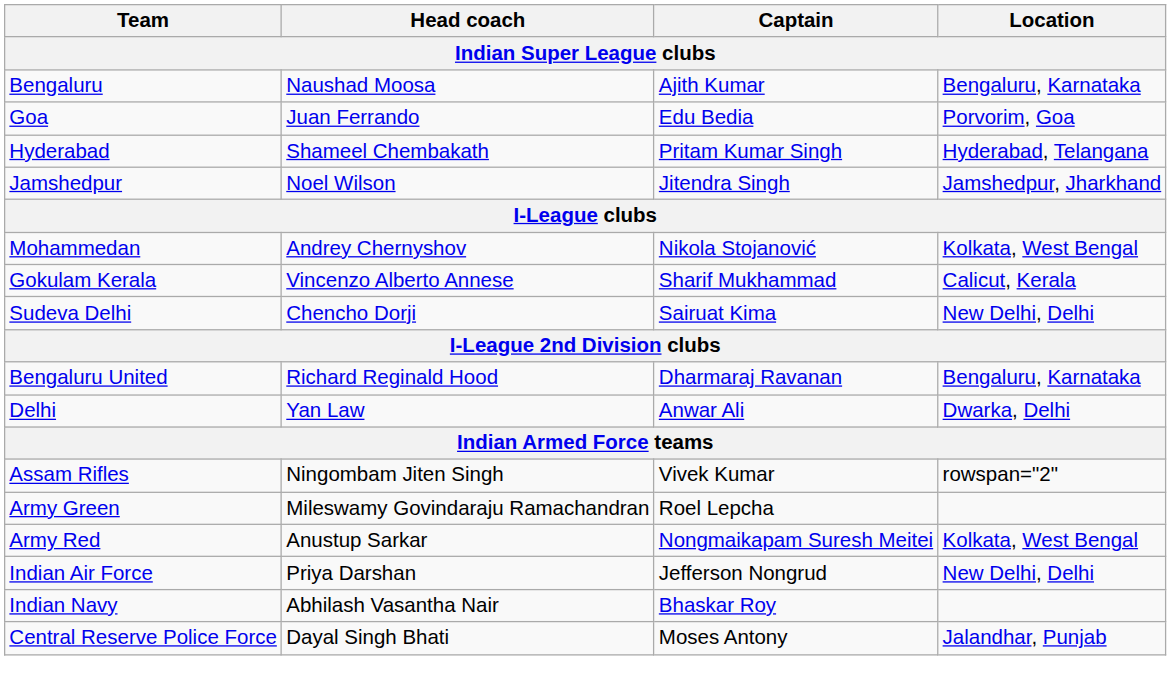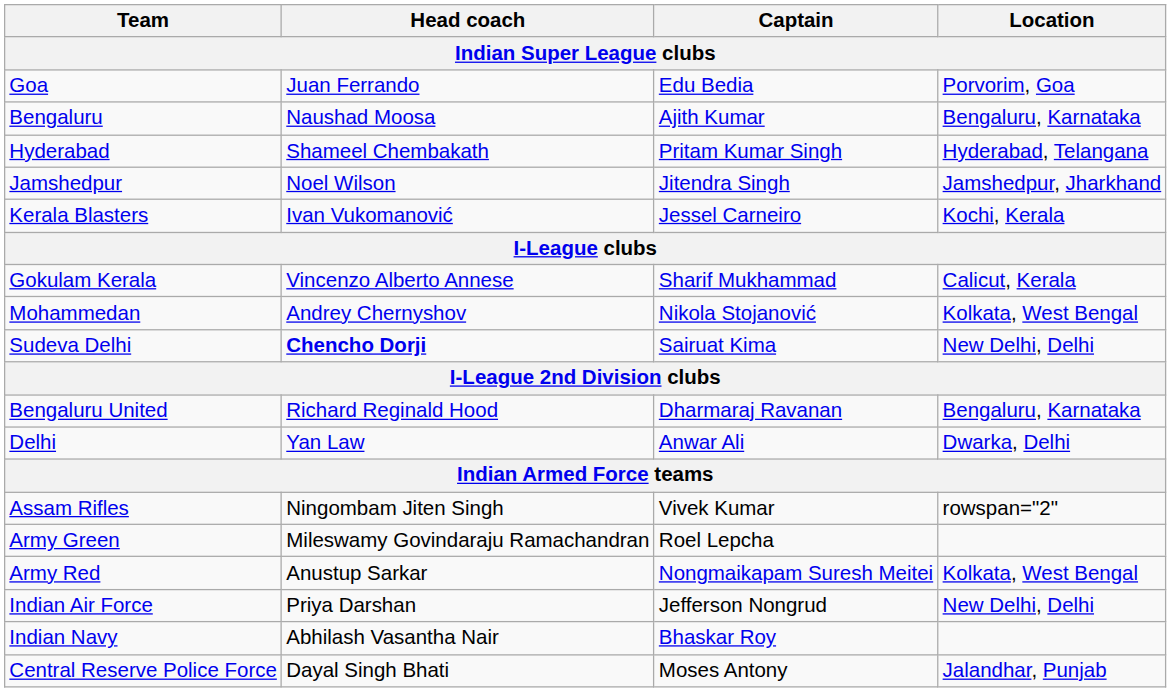rows swapped: (56, 85) <-> (29, 118)
+ row: (79, 215)
rows swapped: (83, 280) <-> (75, 248)
(351, 313) normal -> (356, 345) bold
